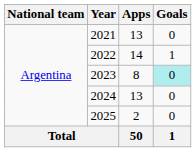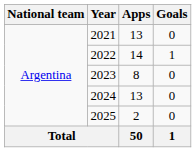(172, 75) paleturquoise background -> (172, 75) no background
